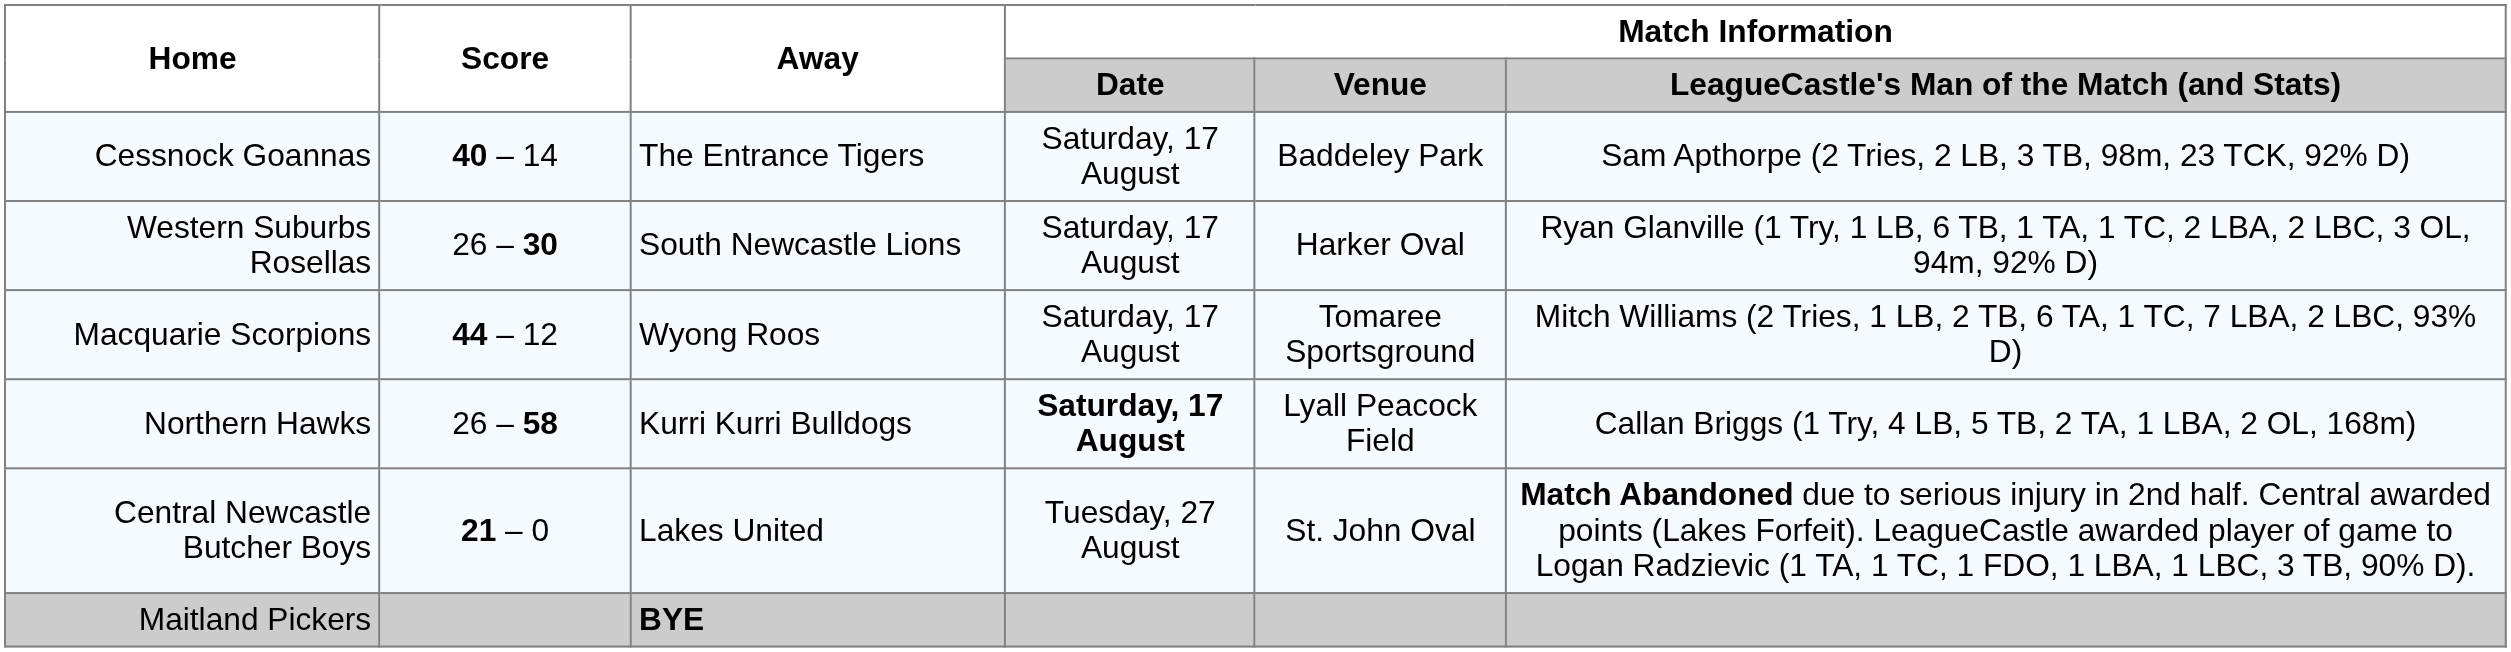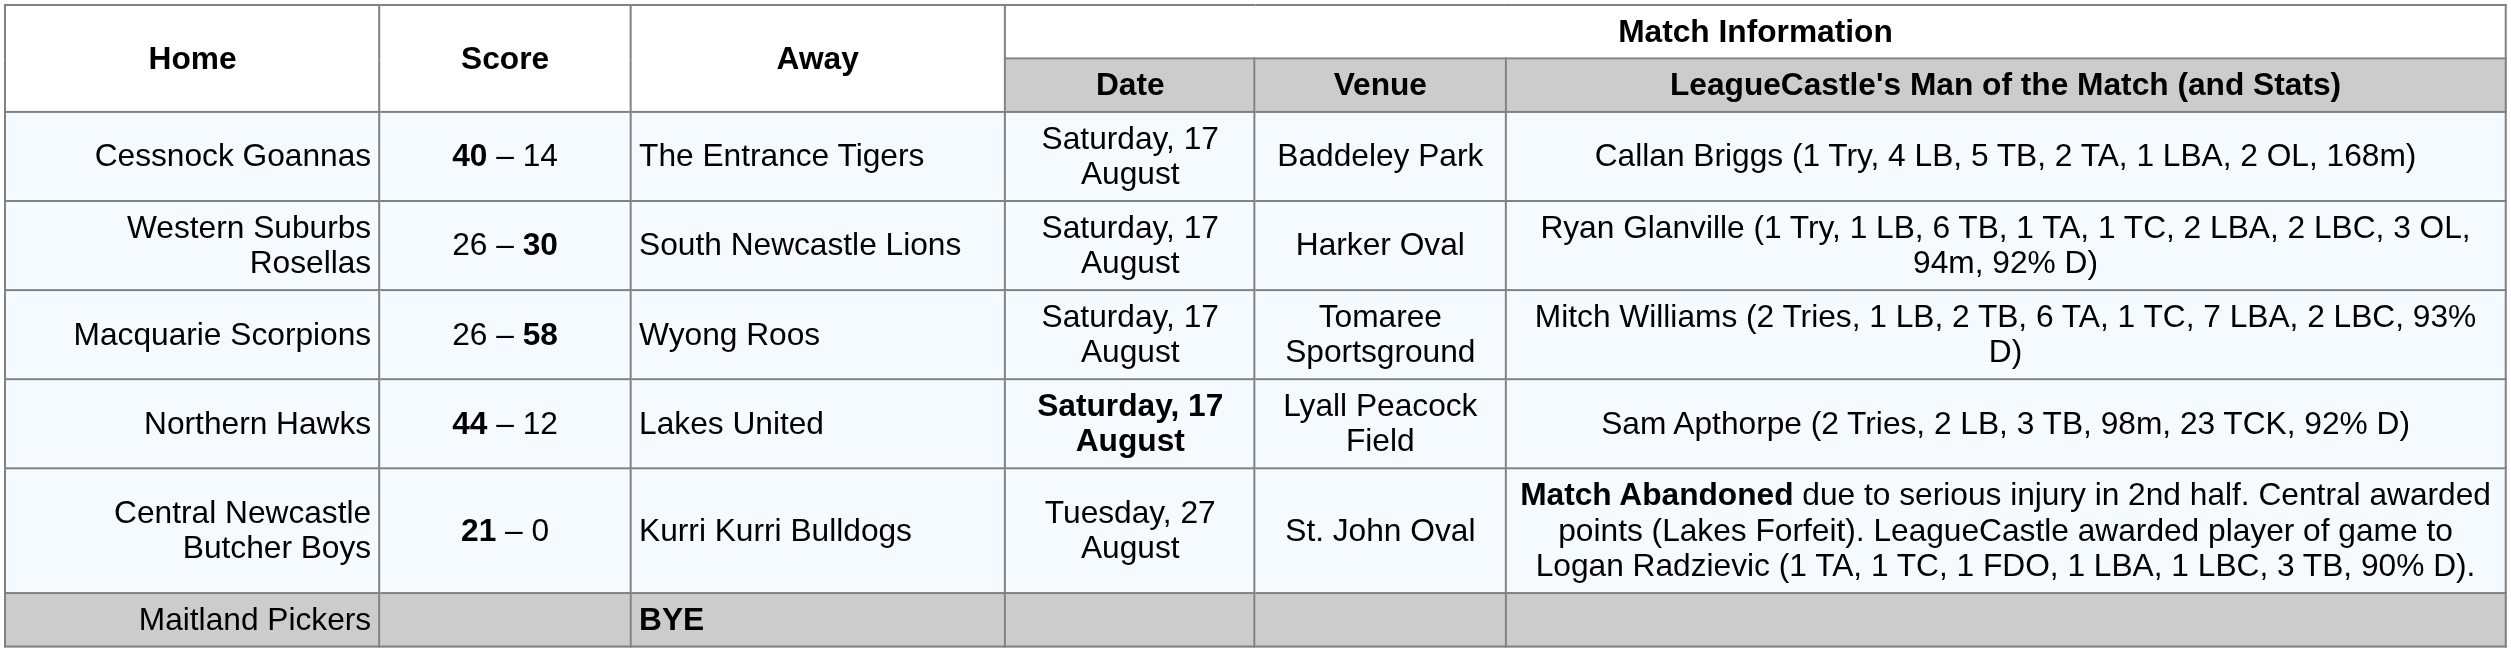(2006, 155) Sam Apthorpe (2 Tries, 2 LB, 3 TB, 98m, 23 TCK, 92% D) -> (2006, 155) Callan Briggs (1 Try, 4 LB, 5 TB, 2 TA, 1 LBA, 2 OL, 168m)
(505, 334) 44 – 12 -> (505, 334) 26 – 58
(505, 423) 26 – 58 -> (505, 423) 44 – 12
(776, 423) Kurri Kurri Bulldogs -> (732, 423) Lakes United
(2006, 423) Callan Briggs (1 Try, 4 LB, 5 TB, 2 TA, 1 LBA, 2 OL, 168m) -> (2006, 423) Sam Apthorpe (2 Tries, 2 LB, 3 TB, 98m, 23 TCK, 92% D)
(732, 530) Lakes United -> (776, 530) Kurri Kurri Bulldogs
